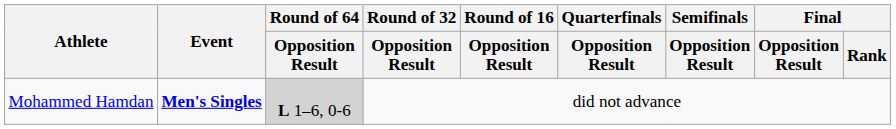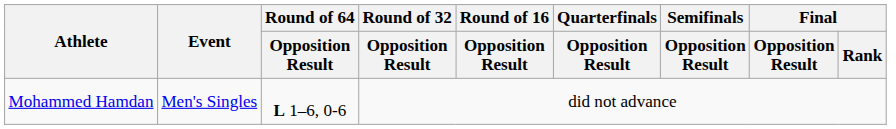(212, 101) bold -> (209, 101) normal
(314, 110) lightgrey background -> (310, 110) no background
